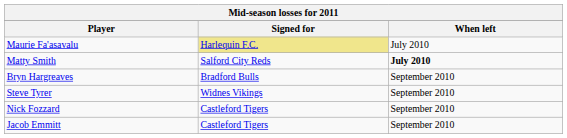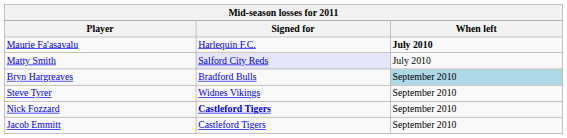(229, 45) khaki background -> (227, 45) no background
(410, 45) normal -> (413, 45) bold
(236, 61) no background -> (233, 61) lavender background
(410, 61) bold -> (412, 61) normal
(422, 77) no background -> (424, 77) lightblue background
(234, 109) normal -> (235, 109) bold
